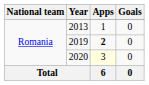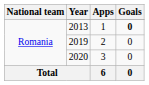(130, 27) normal -> (130, 27) bold
(103, 42) bold -> (103, 42) normal
(103, 57) lightyellow background -> (103, 57) no background
